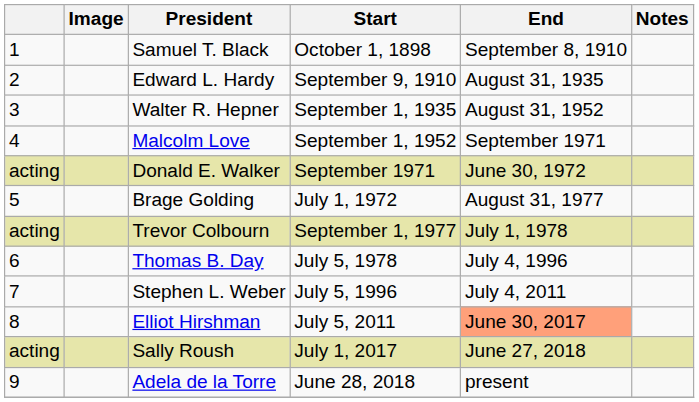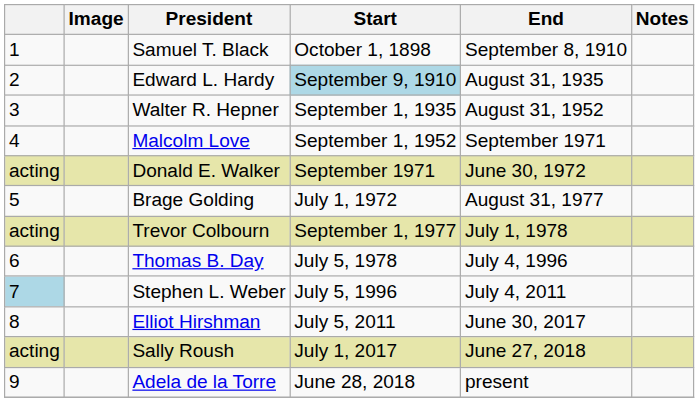(375, 79) no background -> (375, 79) lightblue background
(14, 291) no background -> (14, 291) lightblue background
(525, 321) lightsalmon background -> (525, 321) no background
